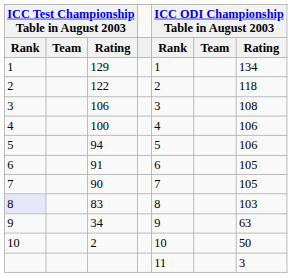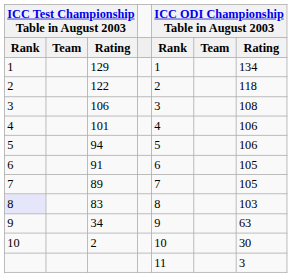(100, 125) 100 -> (100, 125) 101
(97, 184) 90 -> (97, 184) 89
(245, 243) 50 -> (245, 243) 30
